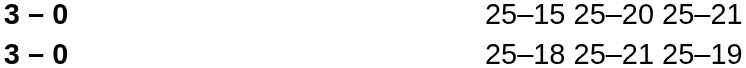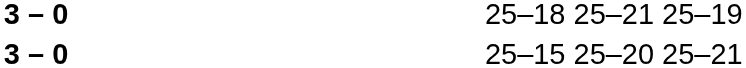rows swapped: (614, 54) <-> (614, 14)
